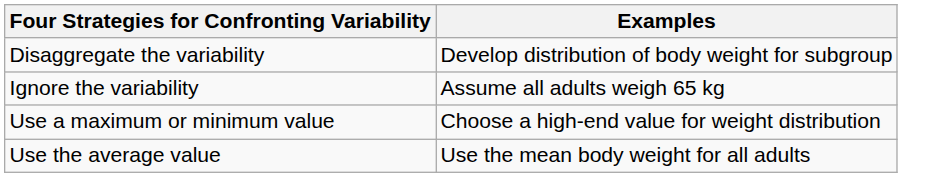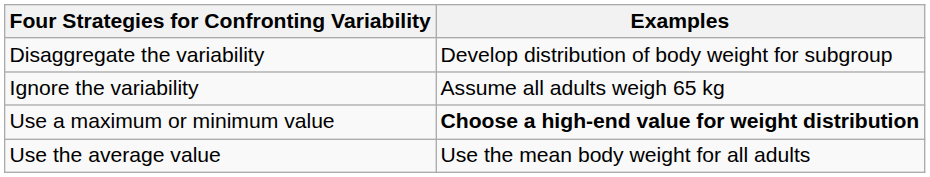(661, 121) normal -> (680, 121) bold
